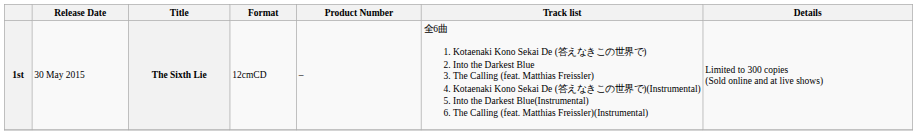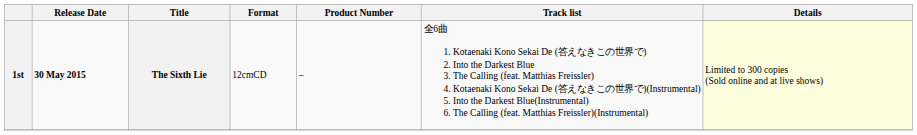(60, 75) normal -> (60, 75) bold
(764, 75) no background -> (764, 75) lightyellow background
